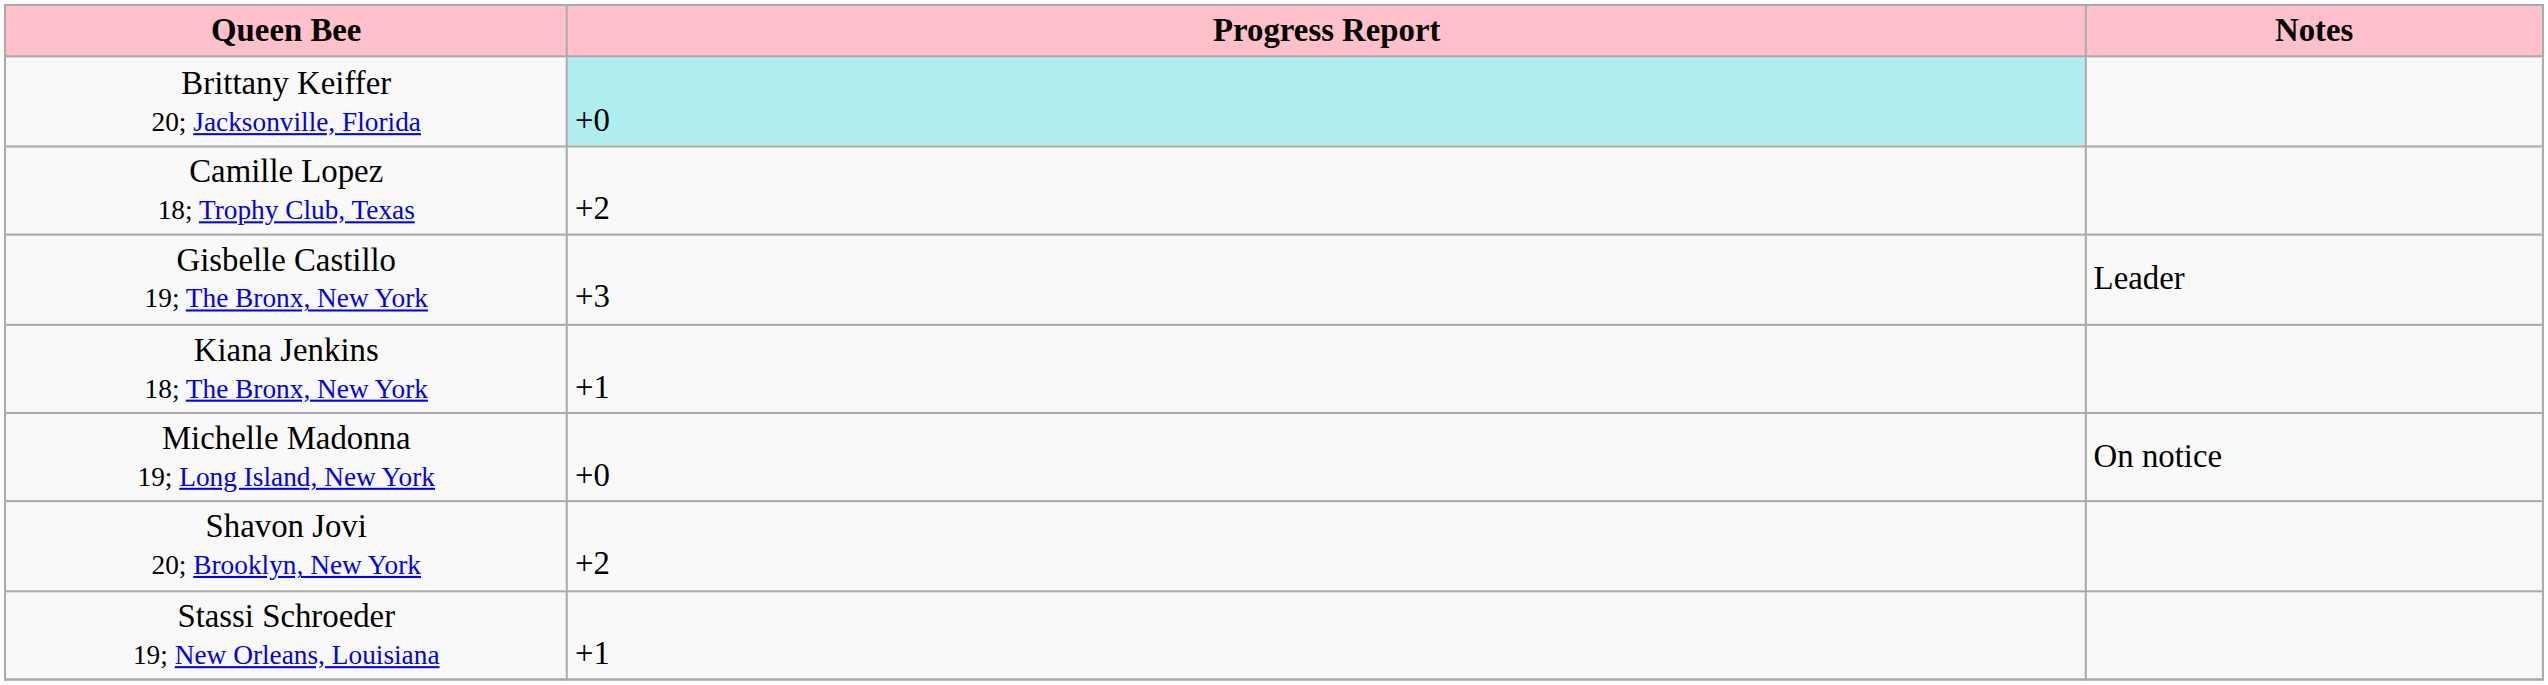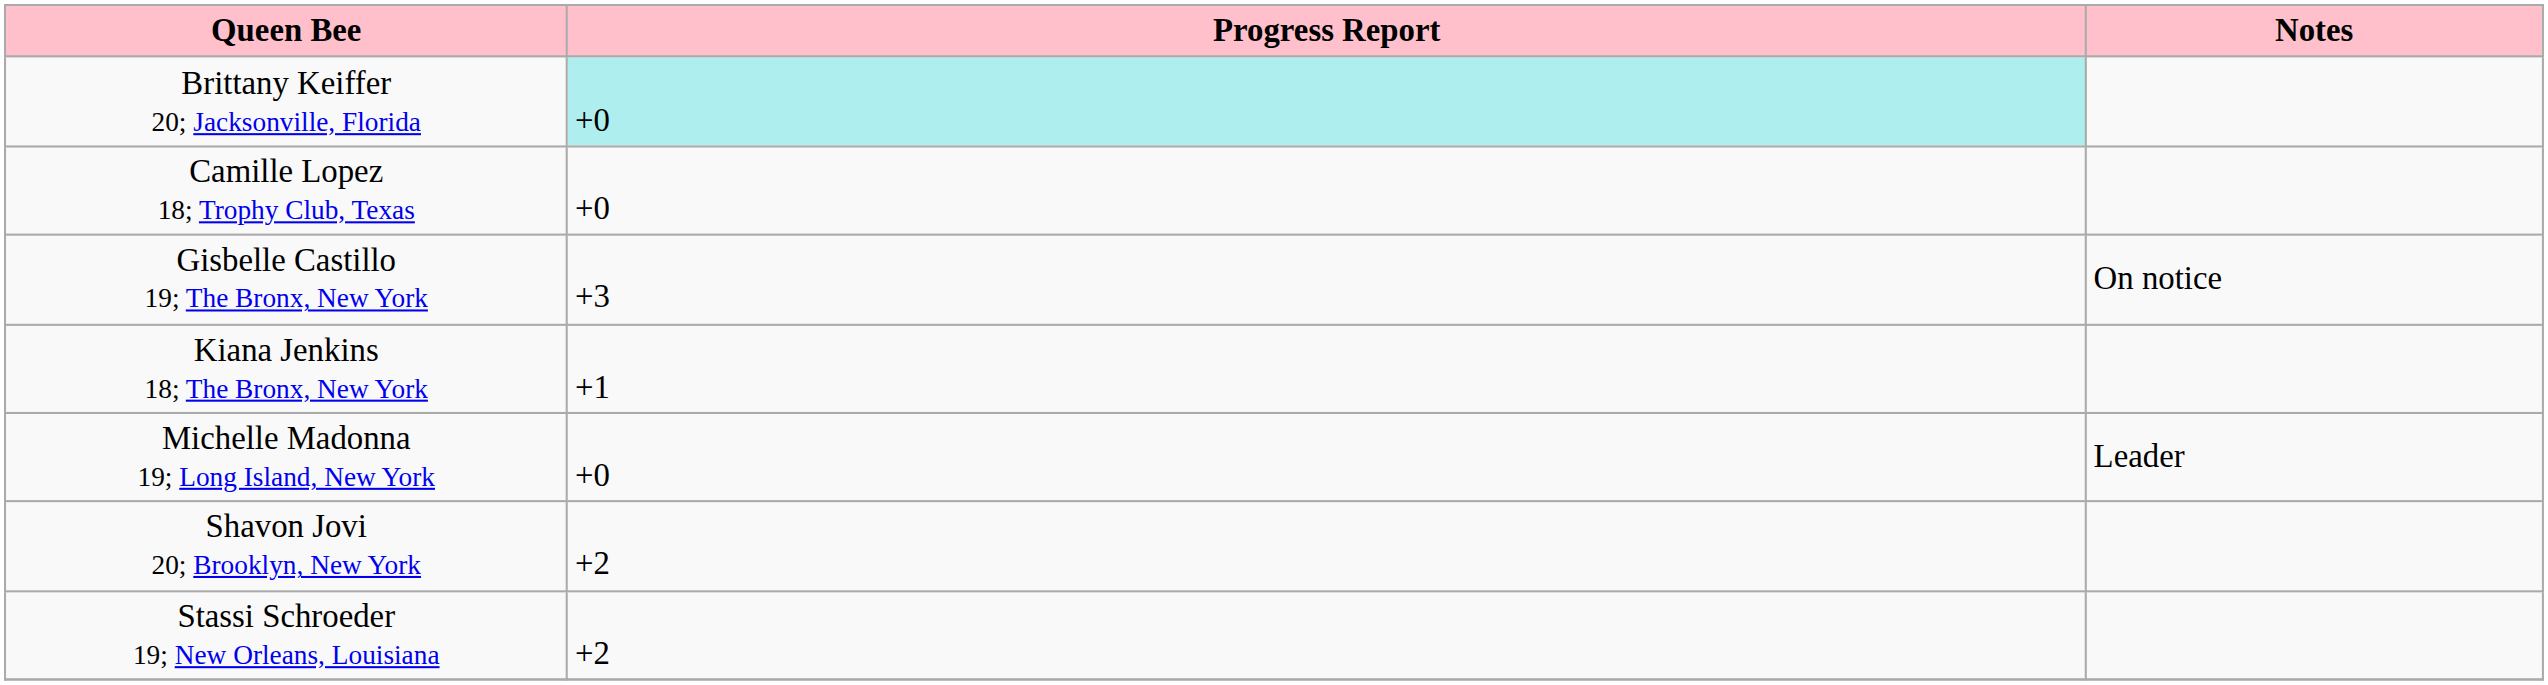(593, 208) +2 -> (593, 208) +0
(2139, 278) Leader -> (2158, 278) On notice
(2158, 456) On notice -> (2139, 456) Leader
(593, 652) +1 -> (593, 652) +2
